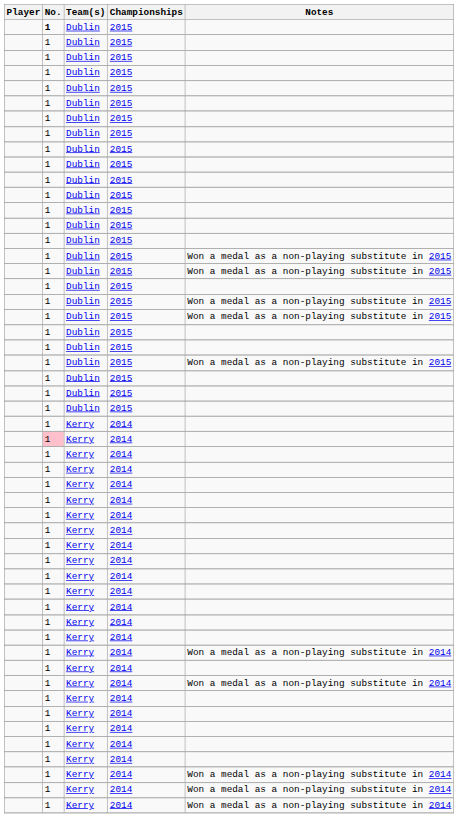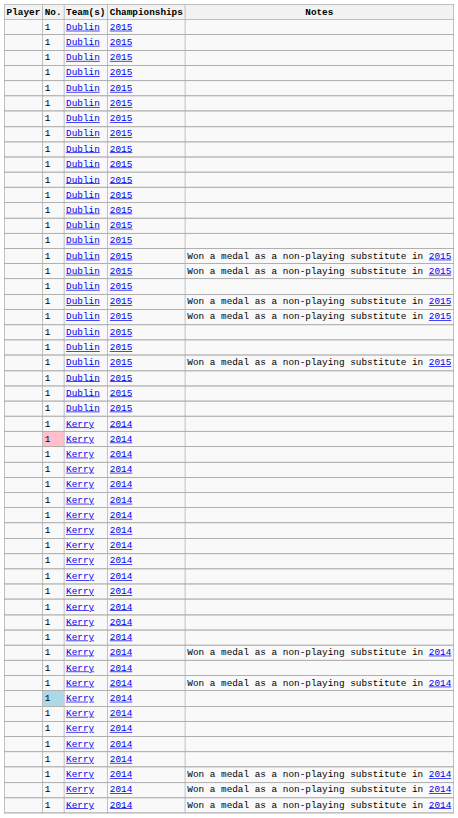(48, 27) bold -> (48, 27) normal
(48, 698) no background -> (48, 698) lightblue background
